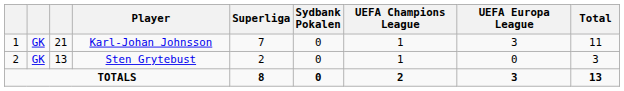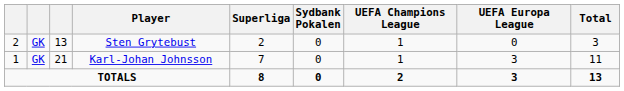rows swapped: (151, 43) <-> (151, 60)
